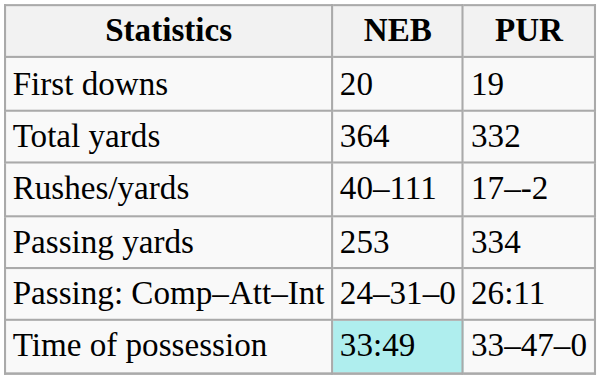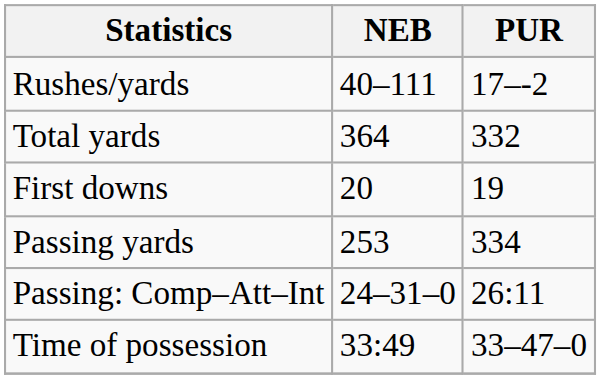rows swapped: (90, 83) <-> (101, 188)
(378, 346) paleturquoise background -> (378, 346) no background
